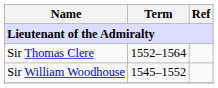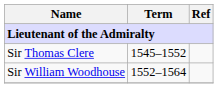(158, 53) 1552–1564 -> (158, 53) 1545–1552
(158, 72) 1545–1552 -> (158, 72) 1552–1564
